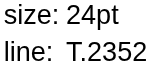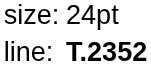(107, 52) normal -> (107, 52) bold
